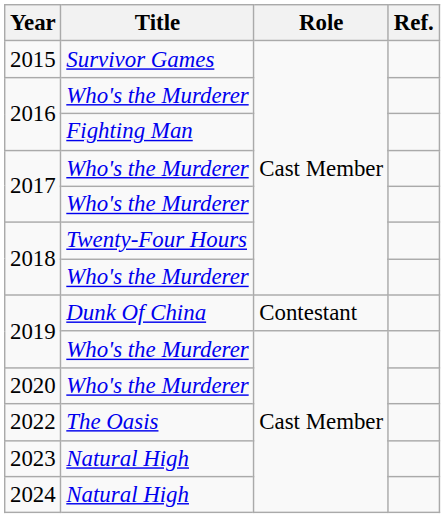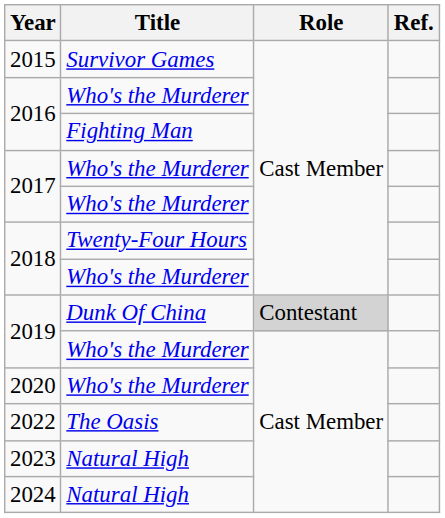(308, 312) no background -> (308, 312) lightgrey background
